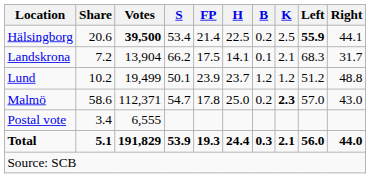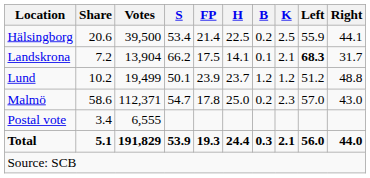(143, 36) bold -> (143, 36) normal
(313, 36) bold -> (313, 36) normal
(313, 57) normal -> (313, 57) bold
(286, 99) bold -> (286, 99) normal
